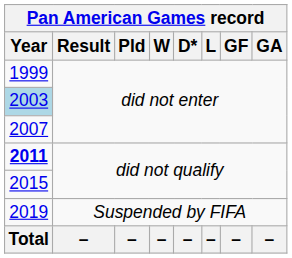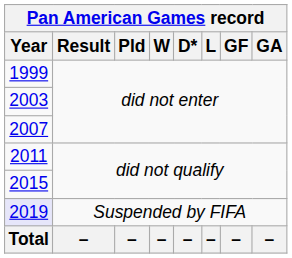(29, 101) lightblue background -> (29, 101) no background
(29, 156) bold -> (29, 156) normal
(29, 211) no background -> (29, 211) lavender background
